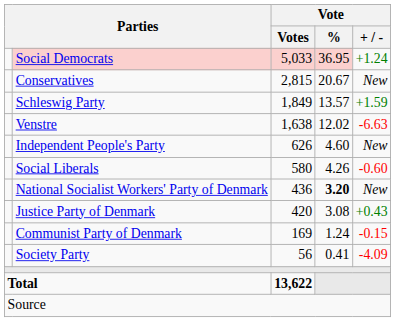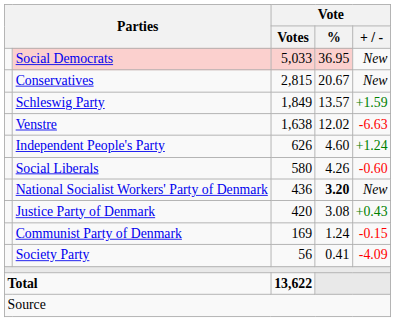(372, 59) +1.24 -> (375, 59) New
(375, 146) New -> (372, 146) +1.24
